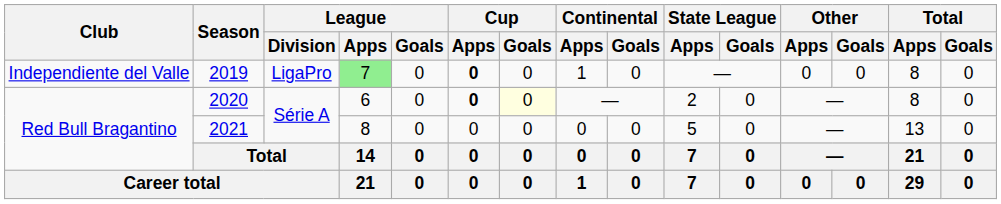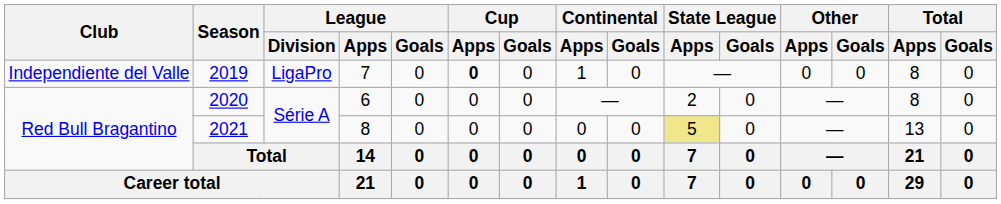(365, 73) lightgreen background -> (365, 73) no background
(474, 101) bold -> (474, 101) normal
(528, 101) lightyellow background -> (528, 101) no background
(692, 128) no background -> (692, 128) khaki background
